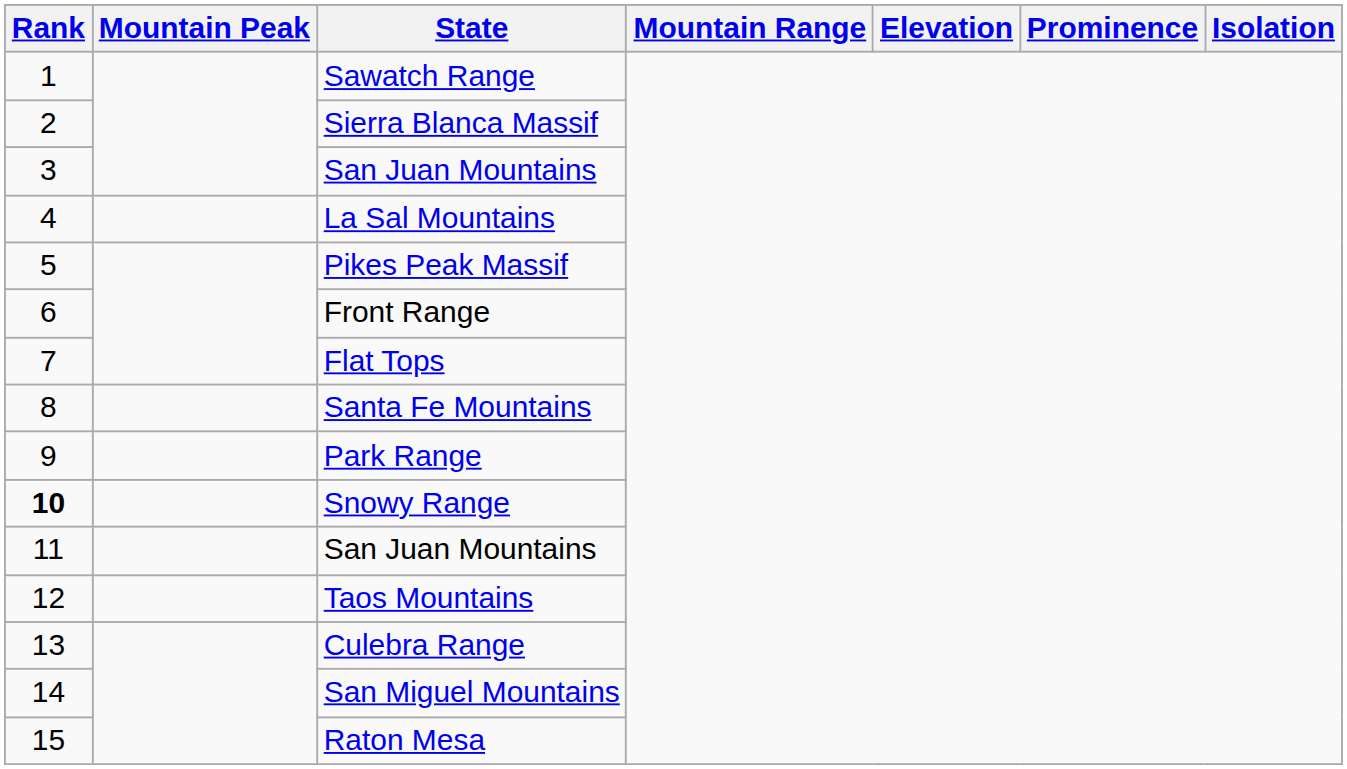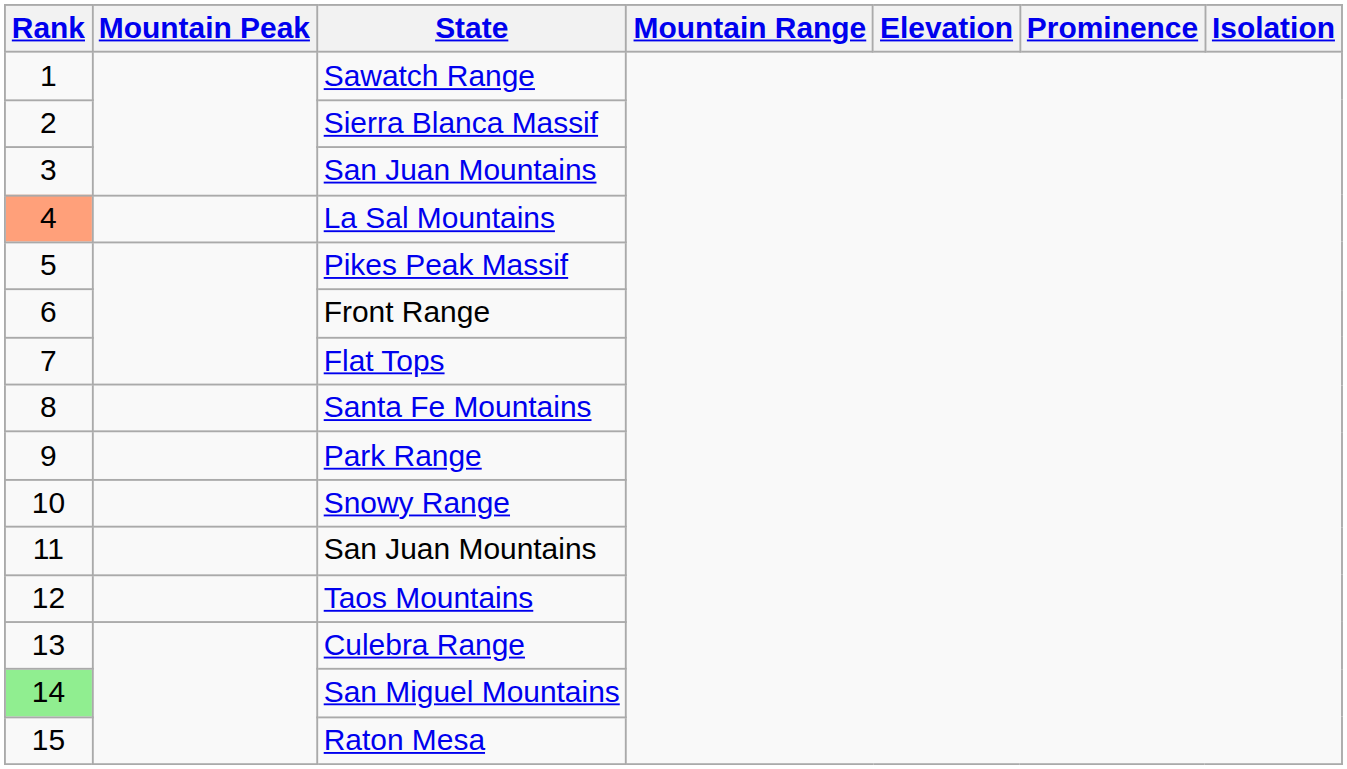(48, 218) no background -> (48, 218) lightsalmon background
(48, 502) bold -> (48, 502) normal
(48, 692) no background -> (48, 692) lightgreen background
